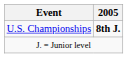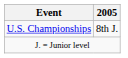(108, 28) bold -> (107, 28) normal
